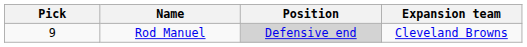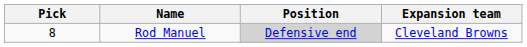(52, 33) 9 -> (52, 33) 8
